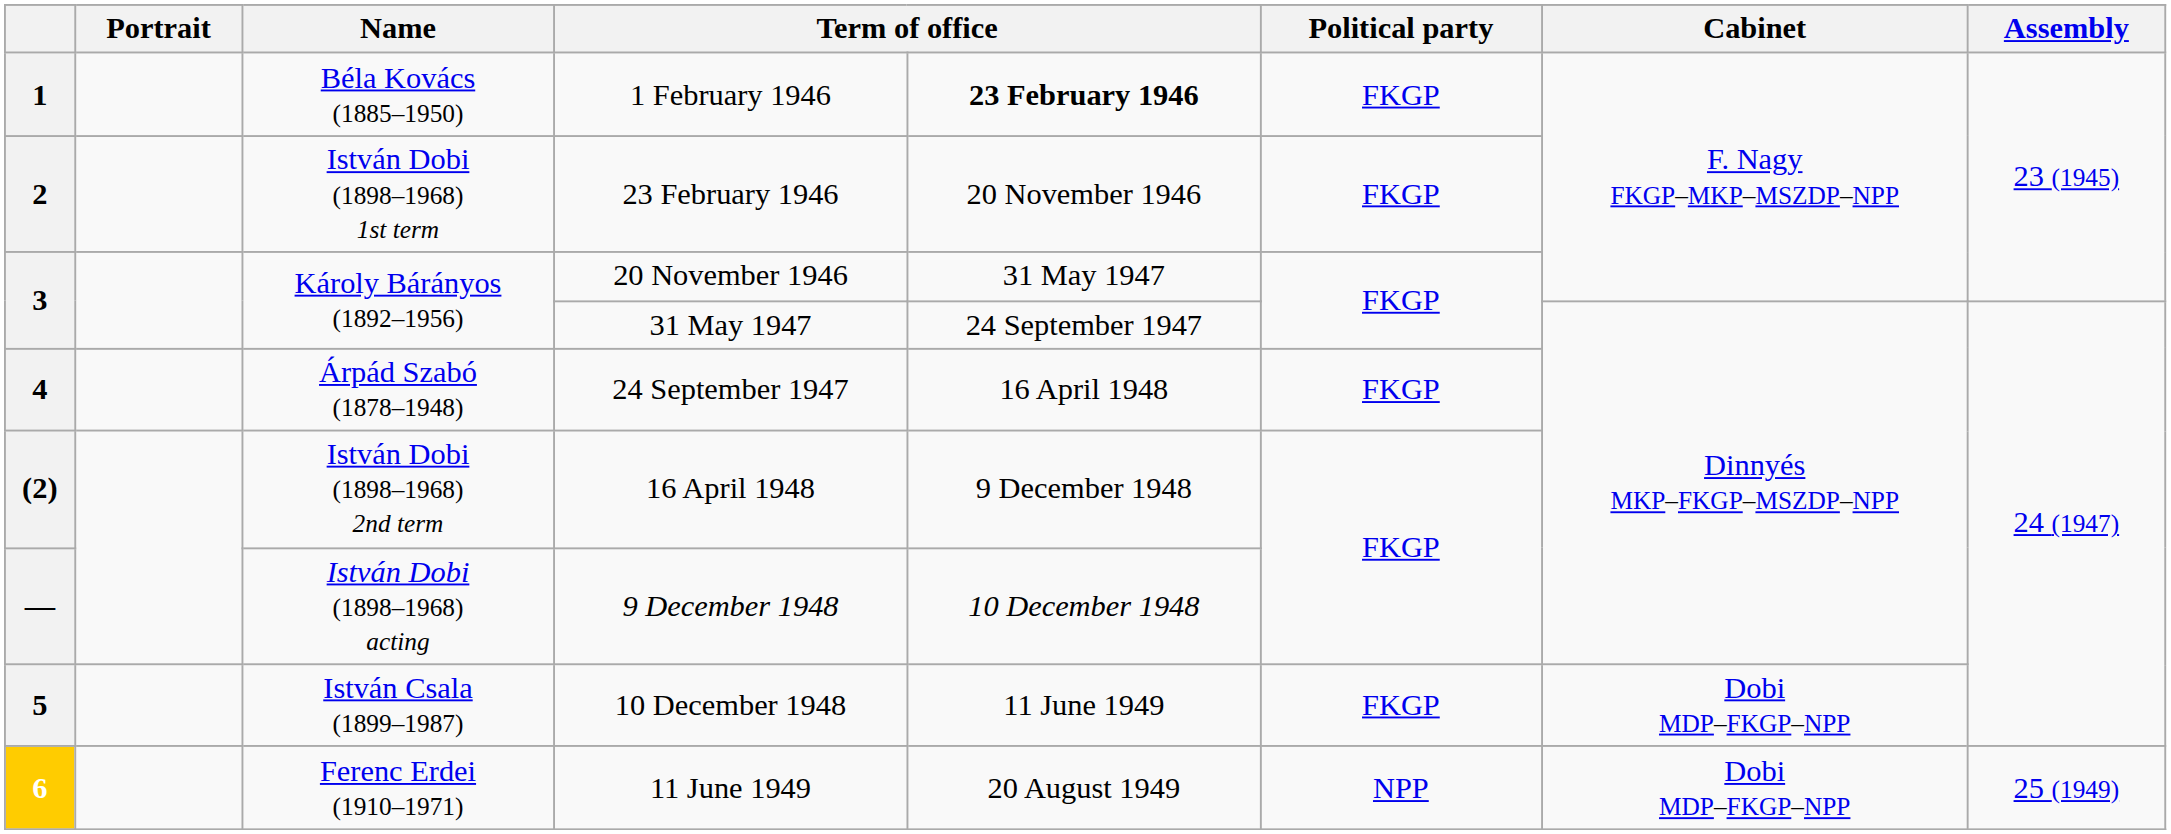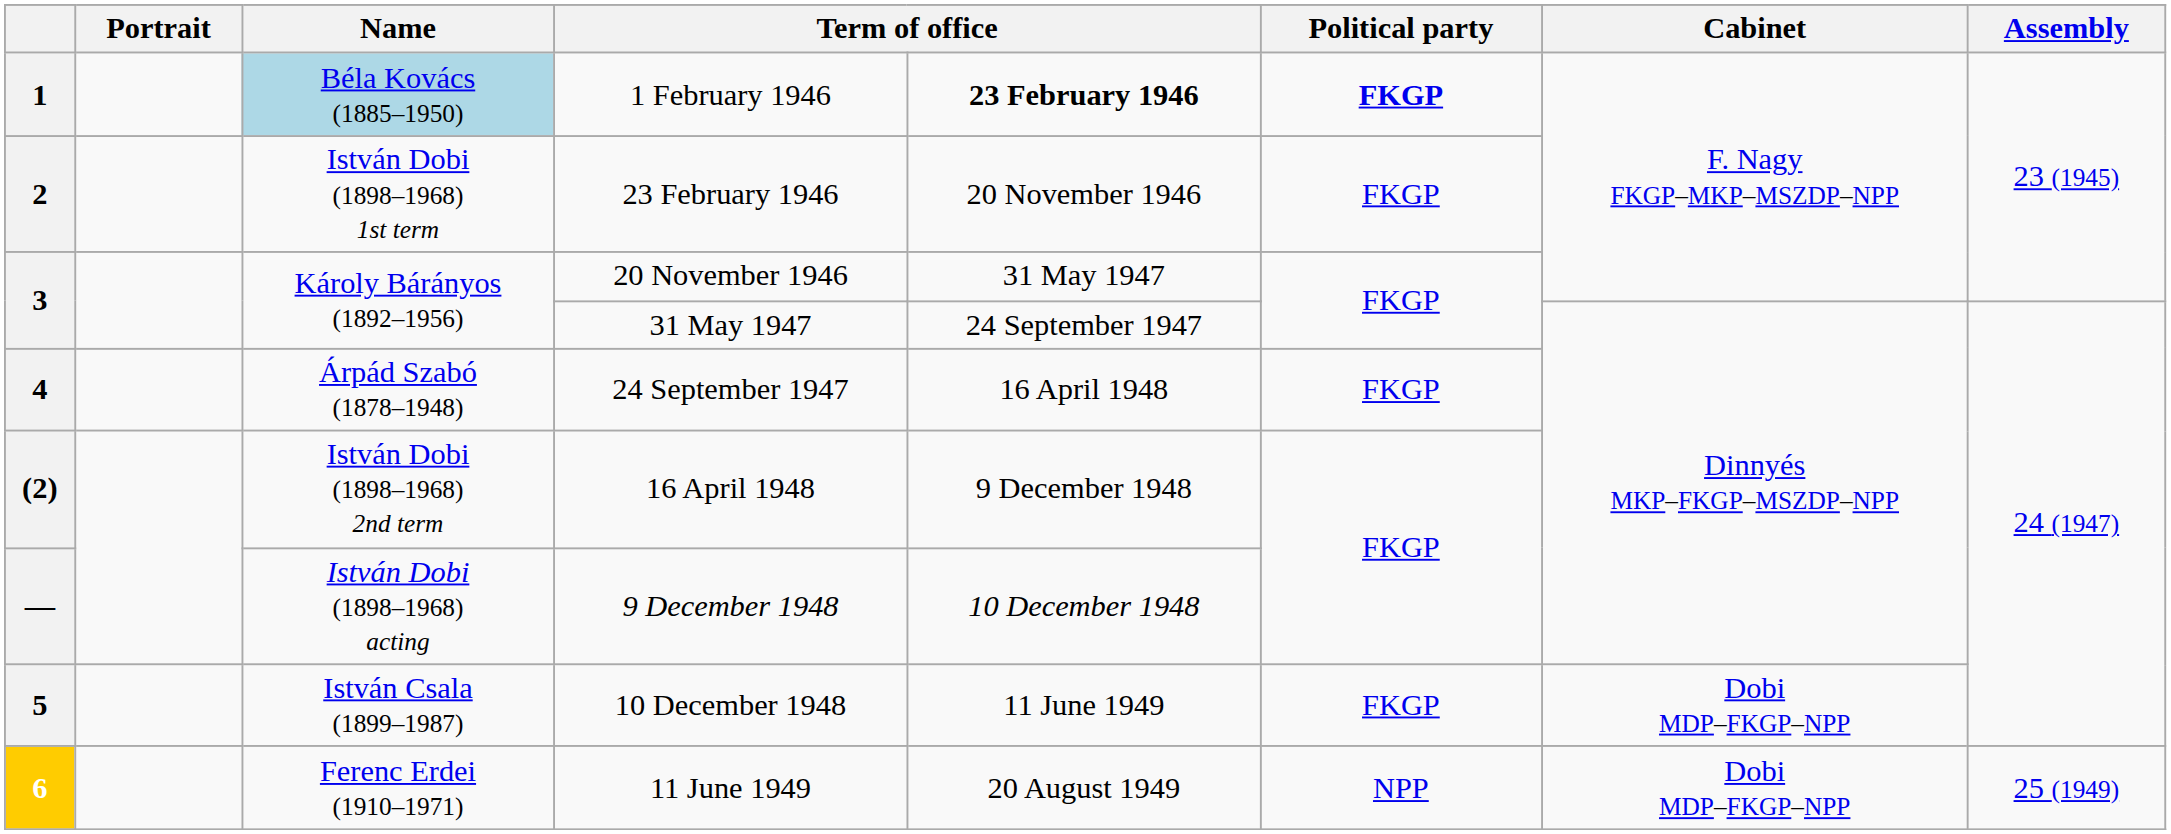(398, 93) no background -> (398, 93) lightblue background
(1401, 93) normal -> (1401, 93) bold
